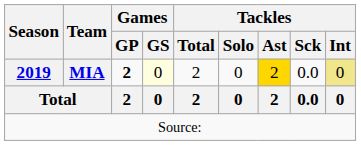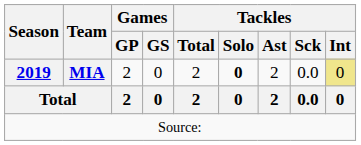(127, 72) bold -> (127, 72) normal
(158, 72) lightyellow background -> (158, 72) no background
(238, 72) normal -> (238, 72) bold
(274, 72) gold background -> (274, 72) no background
